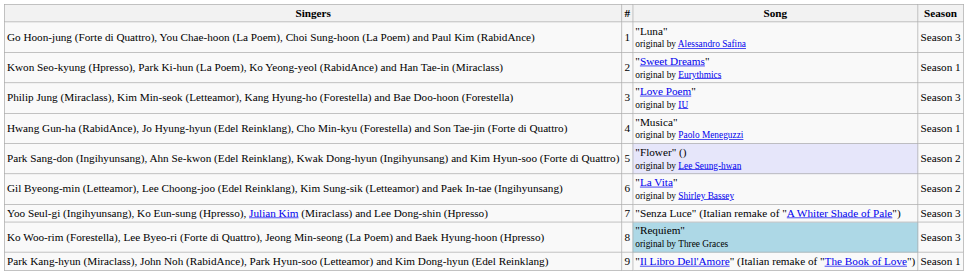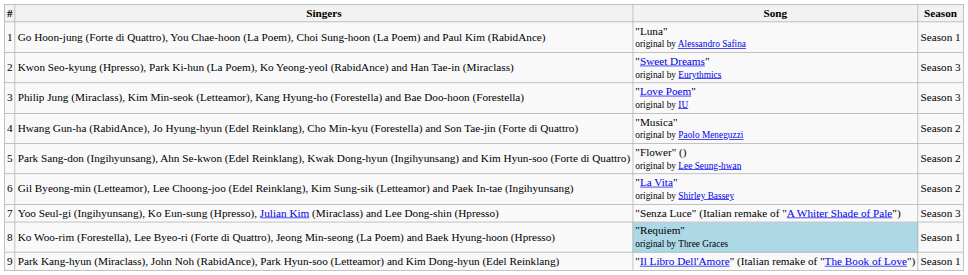columns swapped: (627, 13) <-> (313, 13)
(941, 37) Season 3 -> (941, 37) Season 1
(941, 67) Season 1 -> (941, 67) Season 3
(941, 128) Season 1 -> (941, 128) Season 2
(688, 158) lavender background -> (688, 158) no background
(941, 237) Season 3 -> (941, 237) Season 1
